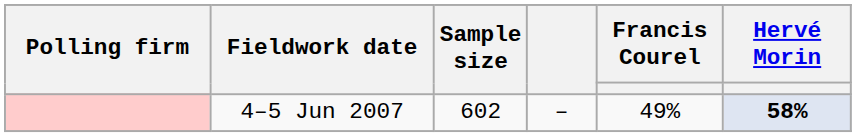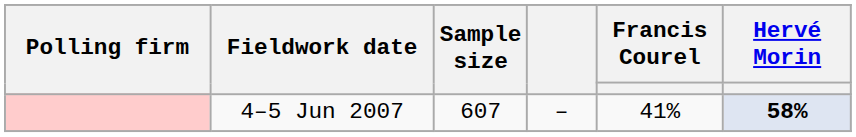(481, 112) 602 -> (481, 112) 607
(660, 112) 49% -> (660, 112) 41%
